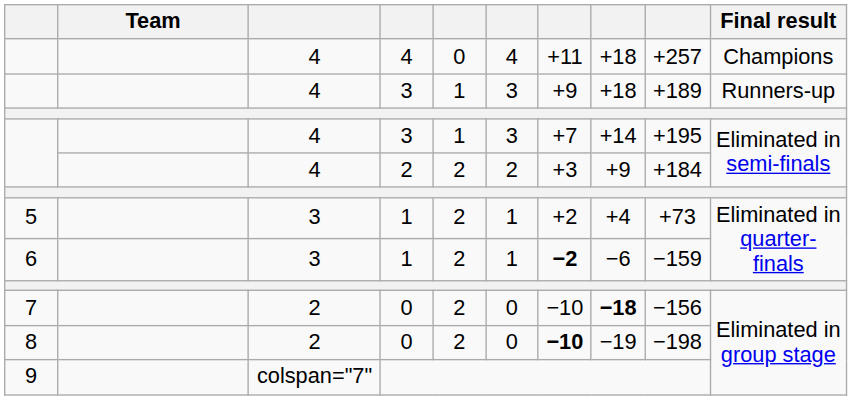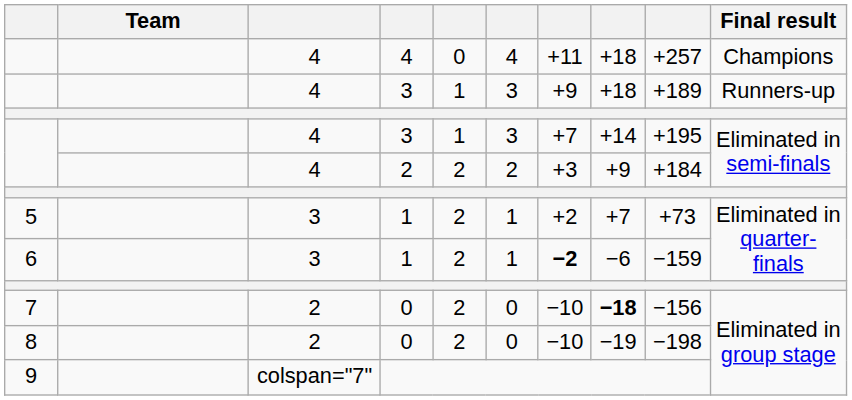(618, 217) +4 -> (618, 217) +7
(565, 342) bold -> (565, 342) normal
